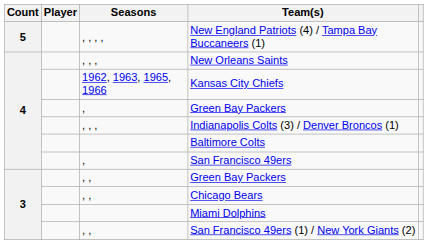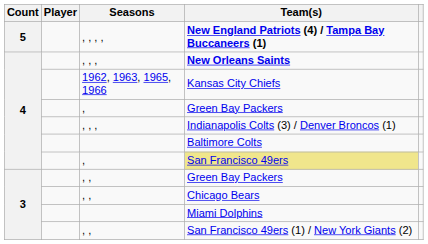(284, 36) normal -> (286, 36) bold
(239, 60) normal -> (239, 60) bold
(241, 160) no background -> (238, 160) khaki background
